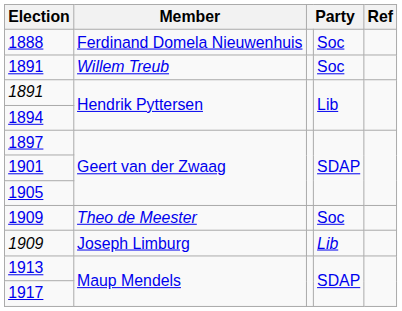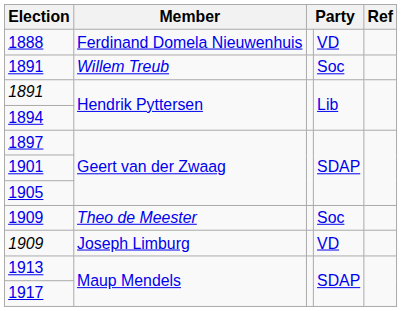(331, 42) Soc -> (328, 42) VD
(328, 243) Lib -> (328, 243) VD
